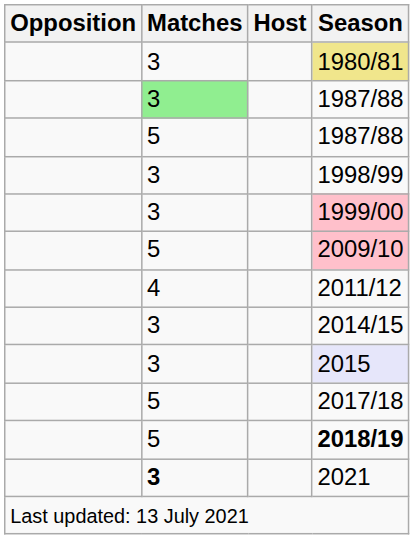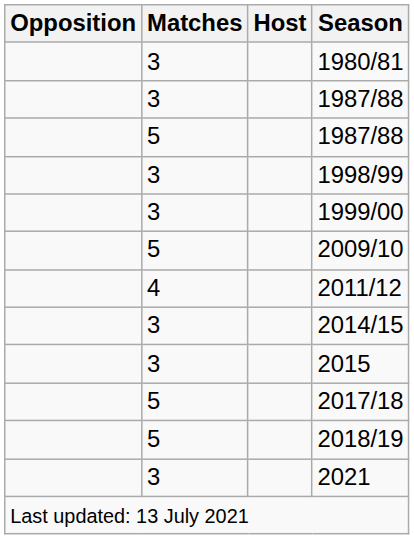(361, 61) khaki background -> (361, 61) no background
(154, 99) lightgreen background -> (154, 99) no background
(361, 212) pink background -> (361, 212) no background
(361, 250) pink background -> (361, 250) no background
(344, 363) lavender background -> (344, 363) no background
(361, 439) bold -> (361, 439) normal
(154, 477) bold -> (154, 477) normal
